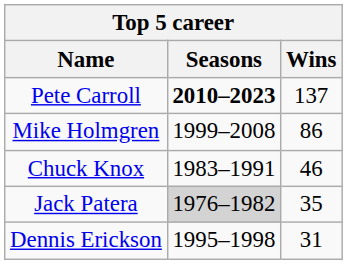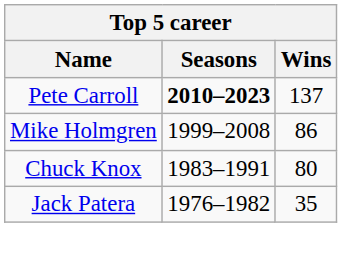(311, 167) 46 -> (306, 167) 80
(224, 204) lightgrey background -> (219, 204) no background
- row: (86, 240)
